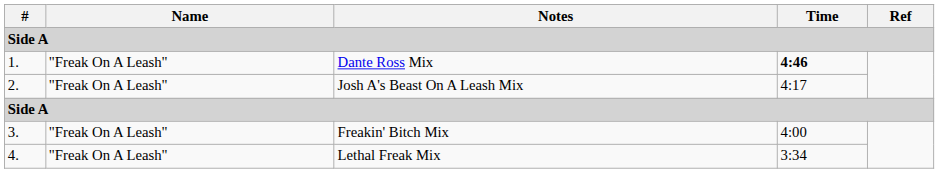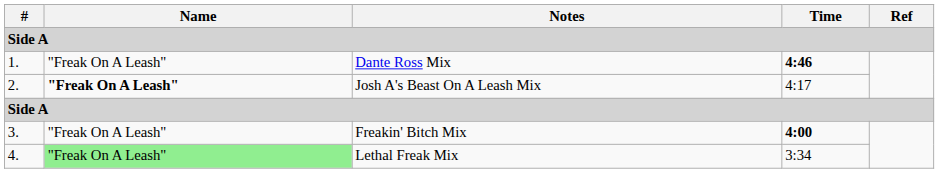(108, 86) normal -> (113, 86) bold
(794, 132) normal -> (799, 132) bold
(108, 156) no background -> (107, 156) lightgreen background
